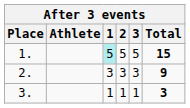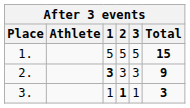(110, 54) paleturquoise background -> (110, 54) no background
(110, 73) normal -> (110, 73) bold
(123, 93) normal -> (123, 93) bold
